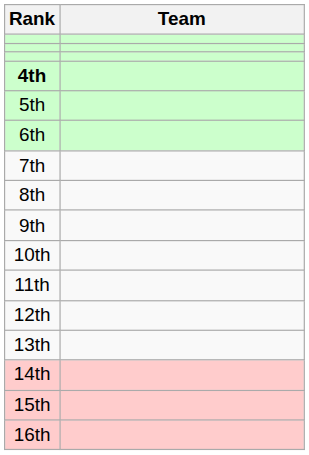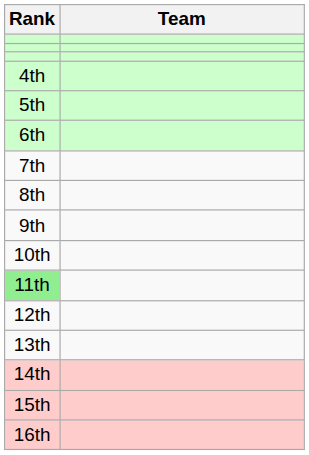(32, 75) bold -> (32, 75) normal
(32, 285) no background -> (32, 285) lightgreen background
